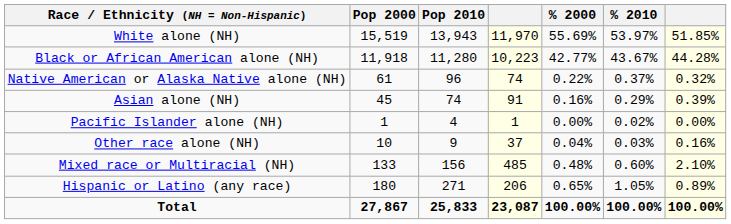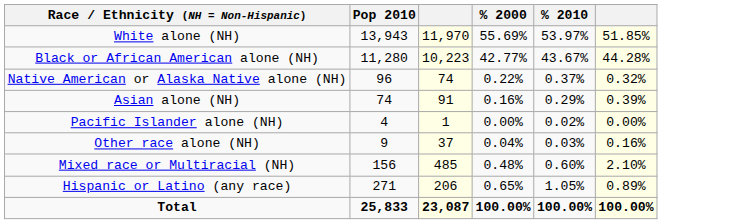- column: (384, 15)
